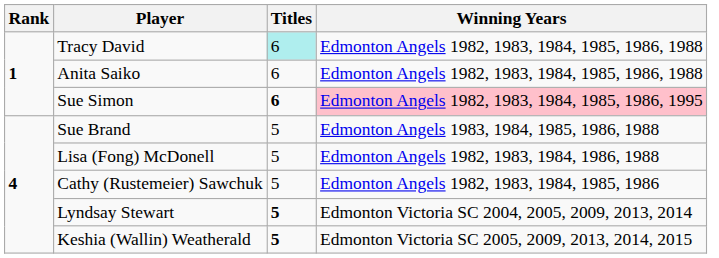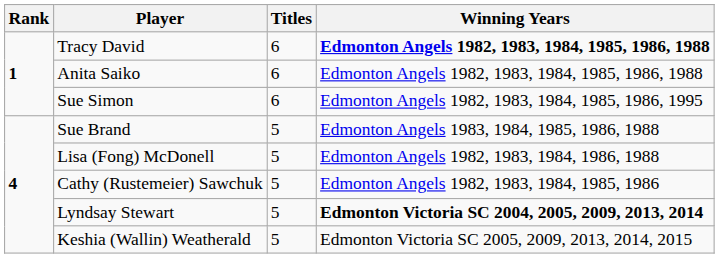(275, 45) paleturquoise background -> (275, 45) no background
(511, 45) normal -> (515, 45) bold
(275, 101) bold -> (275, 101) normal
(511, 101) pink background -> (511, 101) no background
(275, 211) bold -> (275, 211) normal
(506, 211) normal -> (512, 211) bold
(275, 239) bold -> (275, 239) normal
